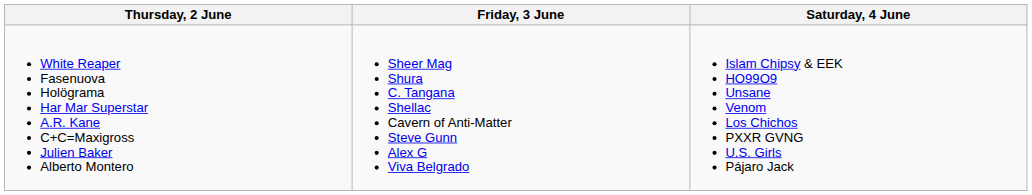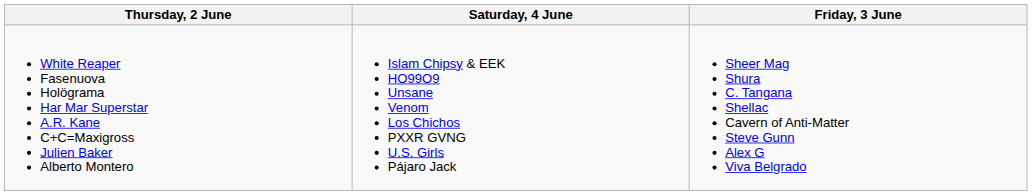columns swapped: (521, 14) <-> (858, 14)
